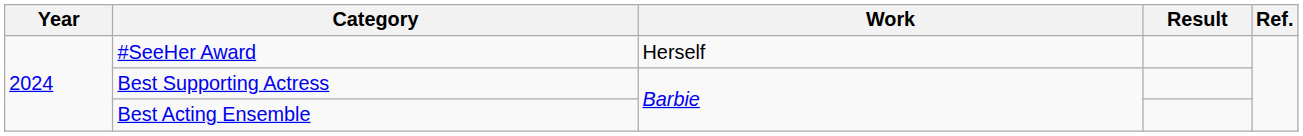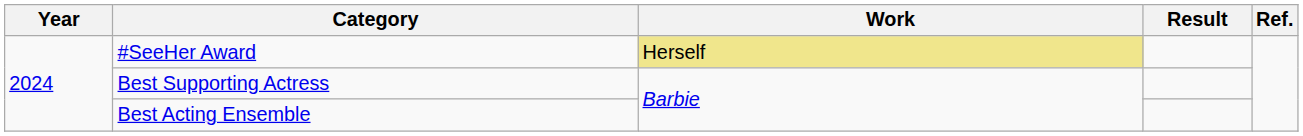(674, 51) no background -> (674, 51) khaki background
